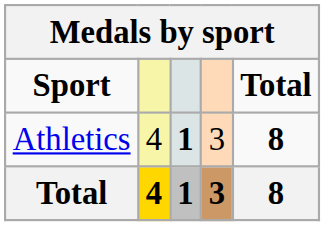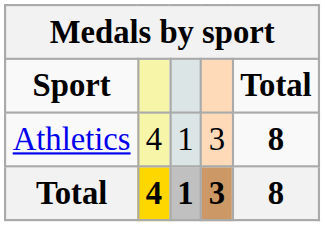(185, 139) bold -> (185, 139) normal
